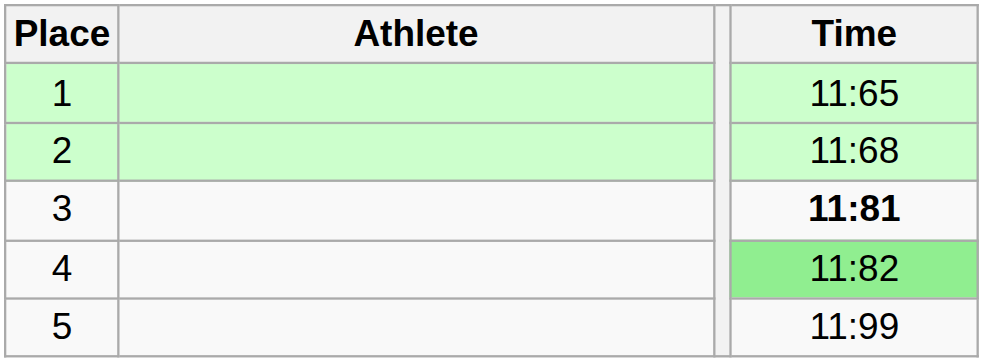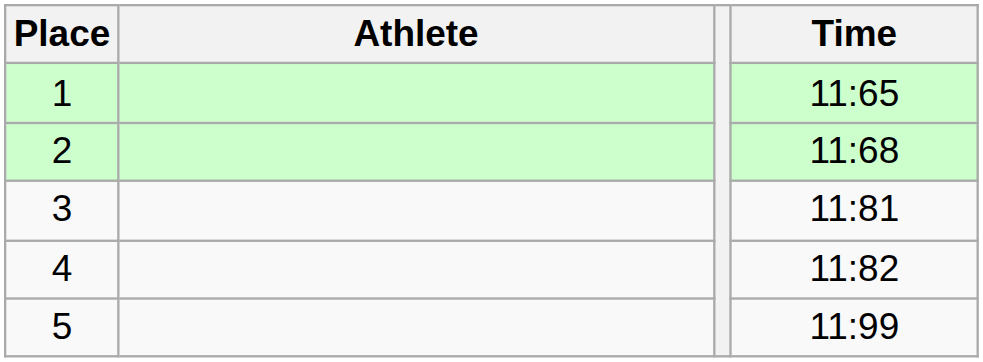(854, 209) bold -> (854, 209) normal
(854, 268) lightgreen background -> (854, 268) no background
